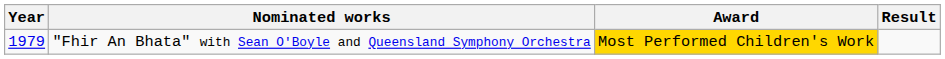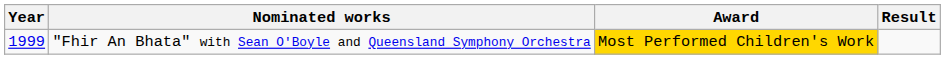(27, 42) 1979 -> (27, 42) 1999
